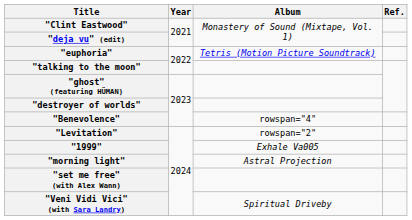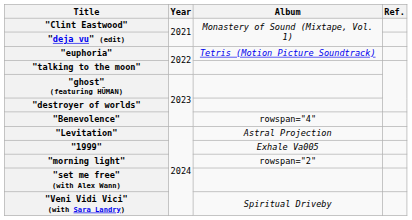(288, 133) rowspan="2" -> (288, 133) Astral Projection
(288, 161) Astral Projection -> (288, 161) rowspan="2"
